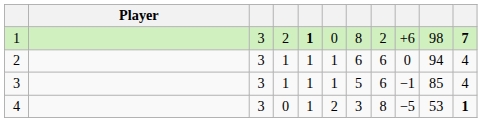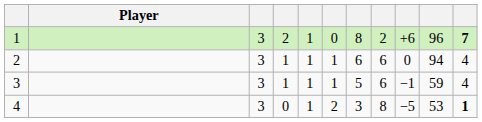(310, 38) bold -> (310, 38) normal
(436, 38) 98 -> (436, 38) 96
(436, 83) 85 -> (436, 83) 59
